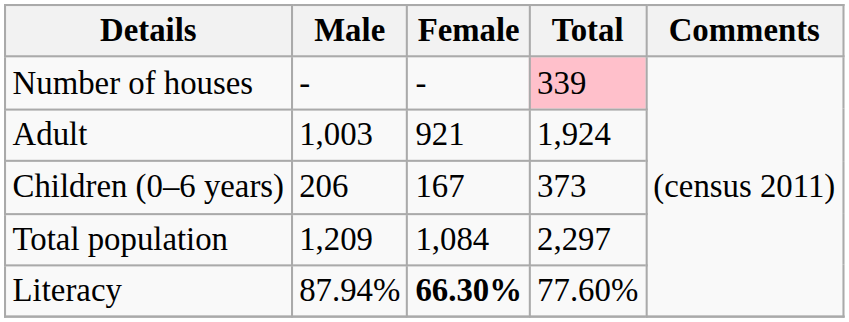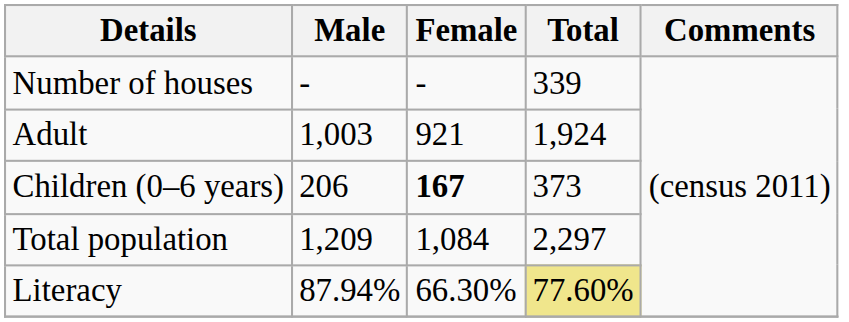(562, 82) pink background -> (557, 82) no background
(440, 186) normal -> (440, 186) bold
(469, 290) bold -> (466, 290) normal
(588, 290) no background -> (583, 290) khaki background
